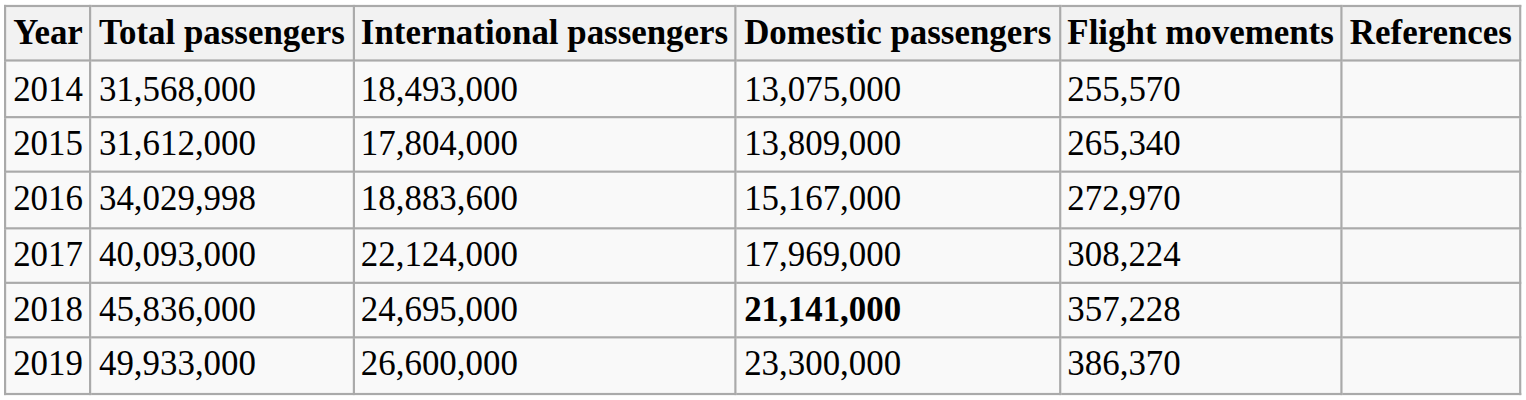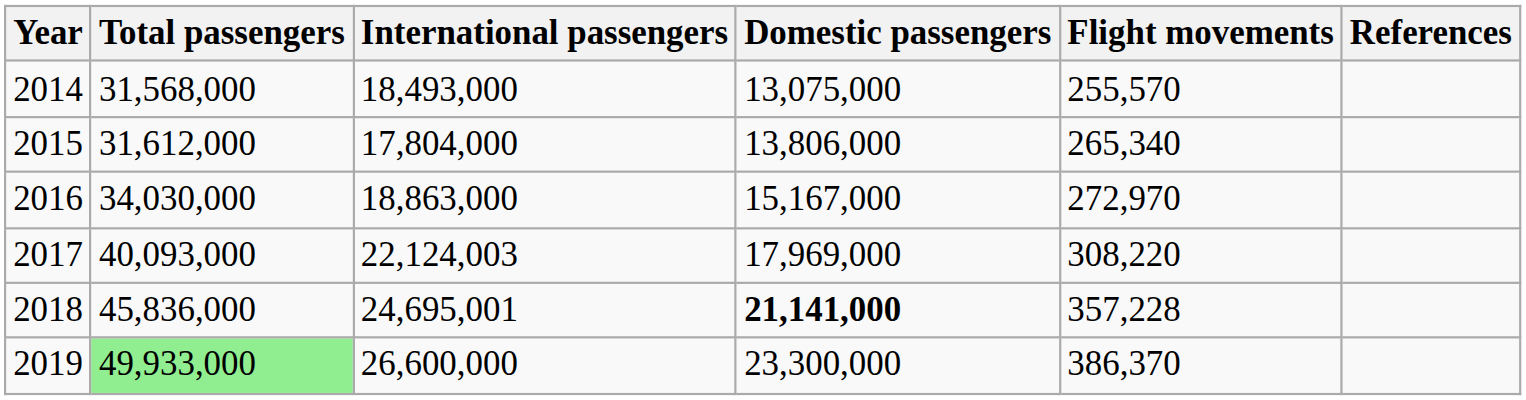(823, 143) 13,809,000 -> (823, 143) 13,806,000
(177, 198) 34,029,998 -> (177, 198) 34,030,000
(439, 198) 18,883,600 -> (439, 198) 18,863,000
(439, 254) 22,124,000 -> (439, 254) 22,124,003
(1124, 254) 308,224 -> (1124, 254) 308,220
(439, 309) 24,695,000 -> (439, 309) 24,695,001
(177, 364) no background -> (177, 364) lightgreen background
